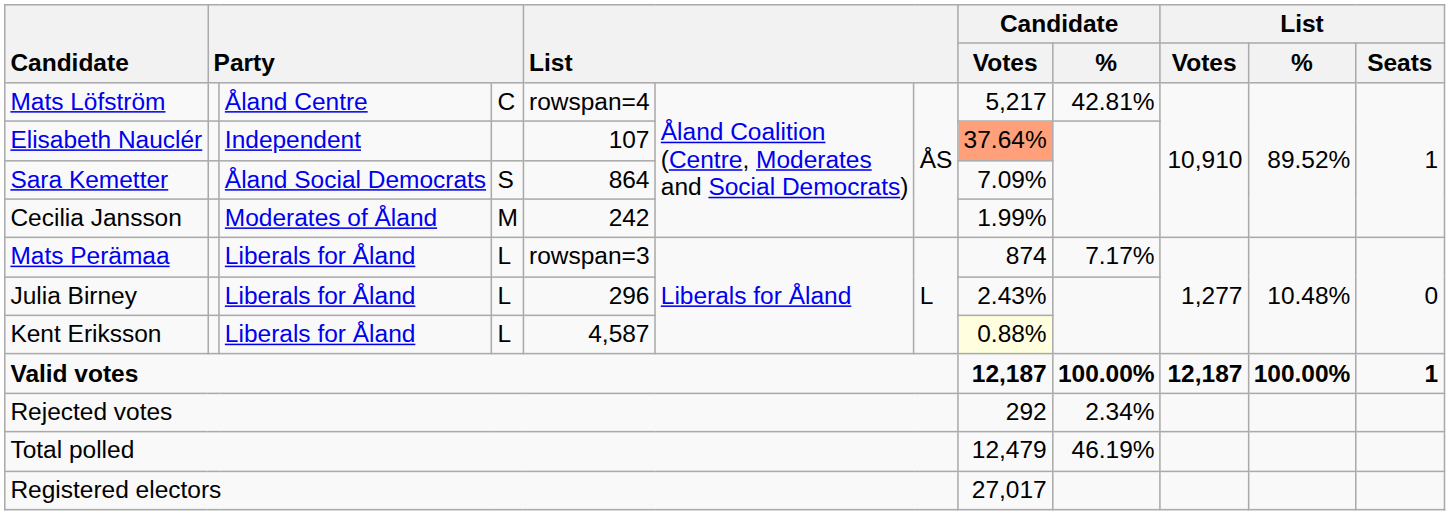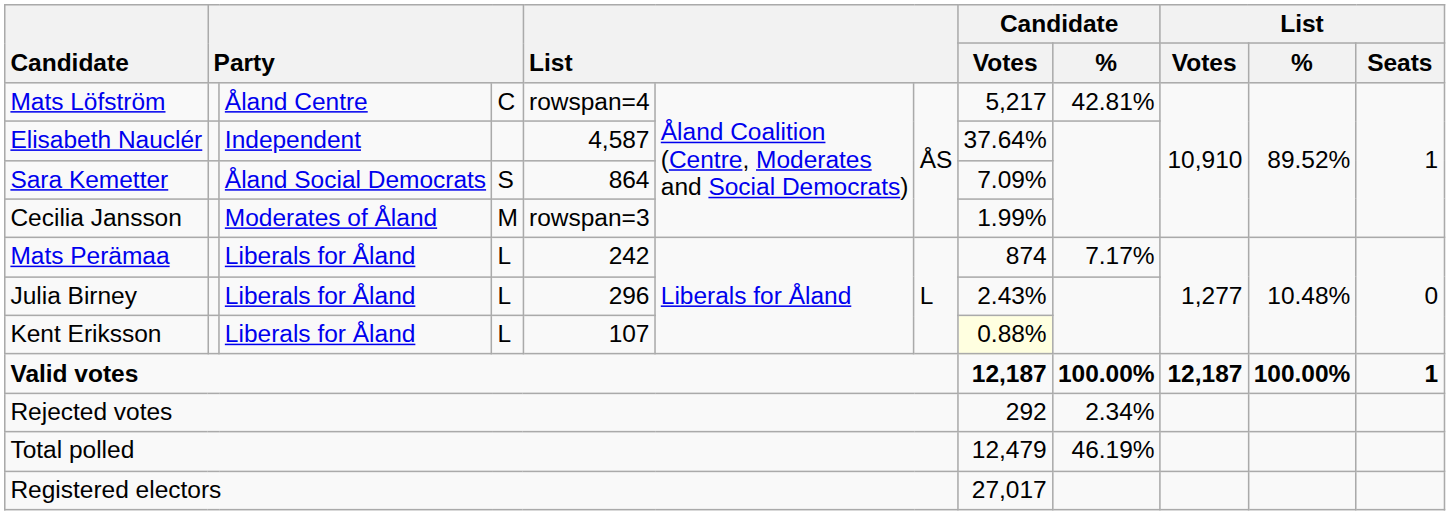(629, 140) 107 -> (619, 140) 4,587
(1005, 140) lightsalmon background -> (1005, 140) no background
(629, 218) 242 -> (589, 218) rowspan=3
(589, 256) rowspan=3 -> (629, 256) 242
(619, 334) 4,587 -> (629, 334) 107
